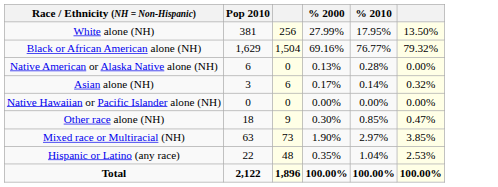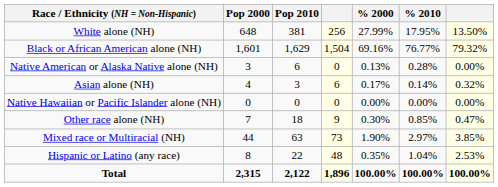+ column: (248, 13)
